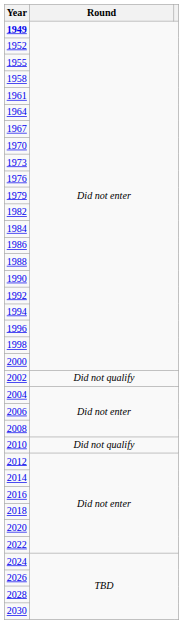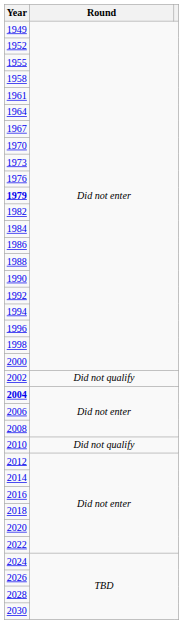(17, 29) bold -> (17, 29) normal
(17, 196) normal -> (17, 196) bold
(17, 395) normal -> (17, 395) bold
